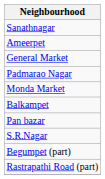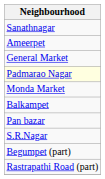(39, 74) no background -> (39, 74) lightyellow background
